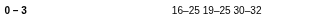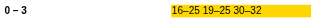(217, 11) no background -> (217, 11) gold background
